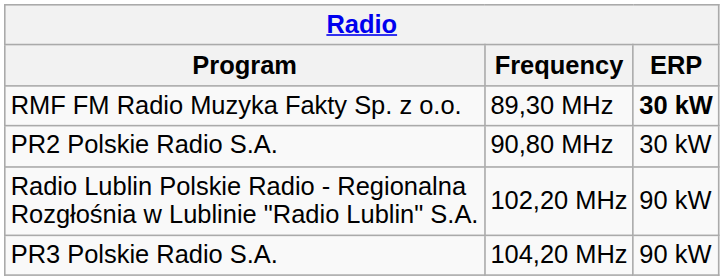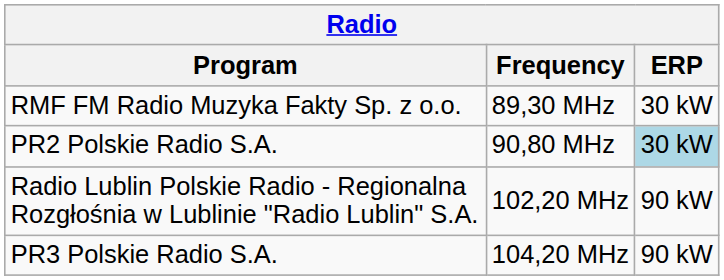(676, 105) bold -> (677, 105) normal
(675, 145) no background -> (677, 145) lightblue background
